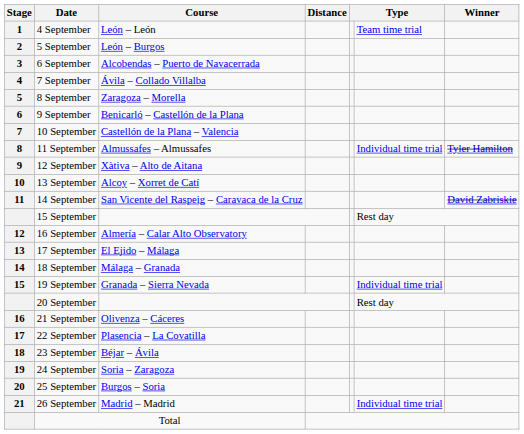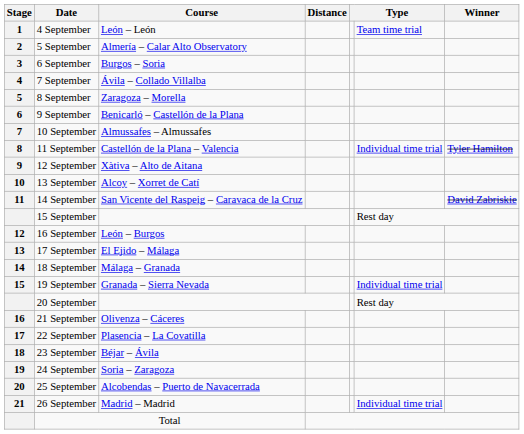(133, 47) León – Burgos -> (174, 47) Almería – Calar Alto Observatory
(180, 64) Alcobendas – Puerto de Navacerrada -> (133, 64) Burgos – Soria
(170, 132) Castellón de la Plana – Valencia -> (156, 132) Almussafes – Almussafes
(156, 149) Almussafes – Almussafes -> (170, 149) Castellón de la Plana – Valencia
(174, 234) Almería – Calar Alto Observatory -> (133, 234) León – Burgos
(133, 387) Burgos – Soria -> (180, 387) Alcobendas – Puerto de Navacerrada
